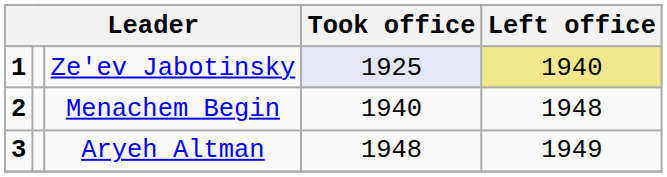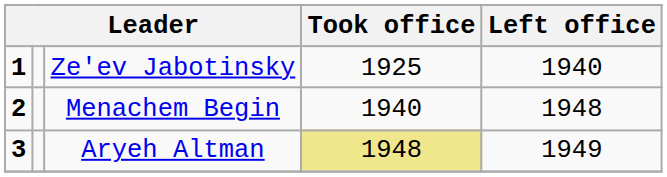(391, 67) lavender background -> (391, 67) no background
(572, 67) khaki background -> (572, 67) no background
(391, 150) no background -> (391, 150) khaki background
